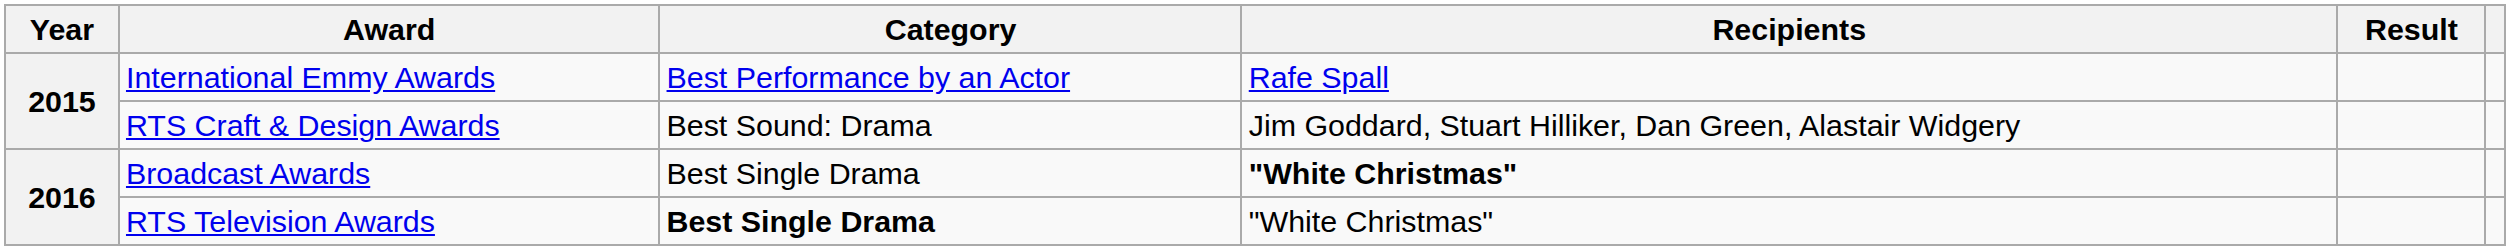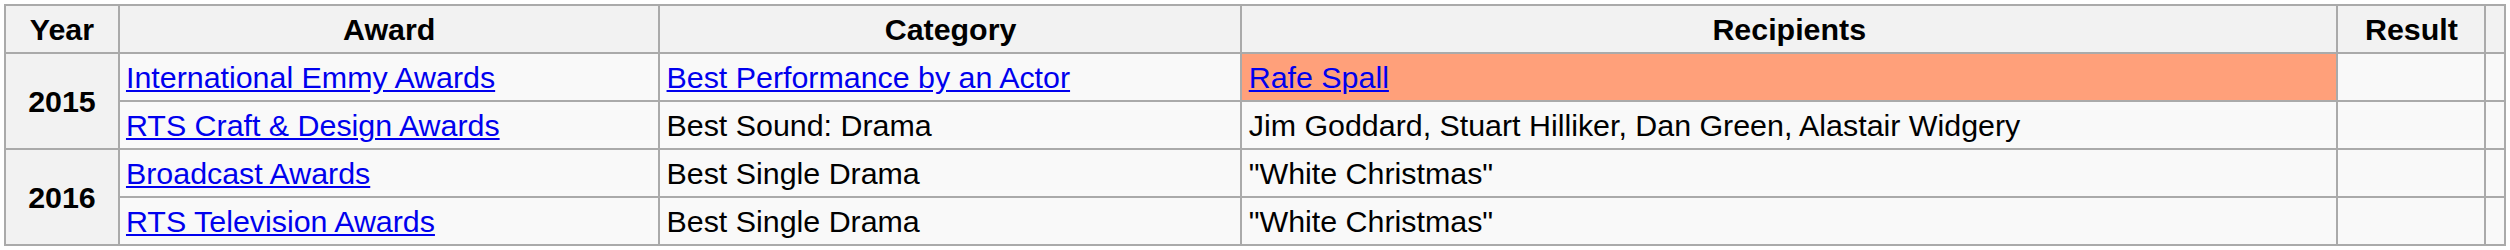(1319, 77) no background -> (1319, 77) lightsalmon background
(1383, 174) bold -> (1371, 174) normal
(801, 222) bold -> (793, 222) normal
